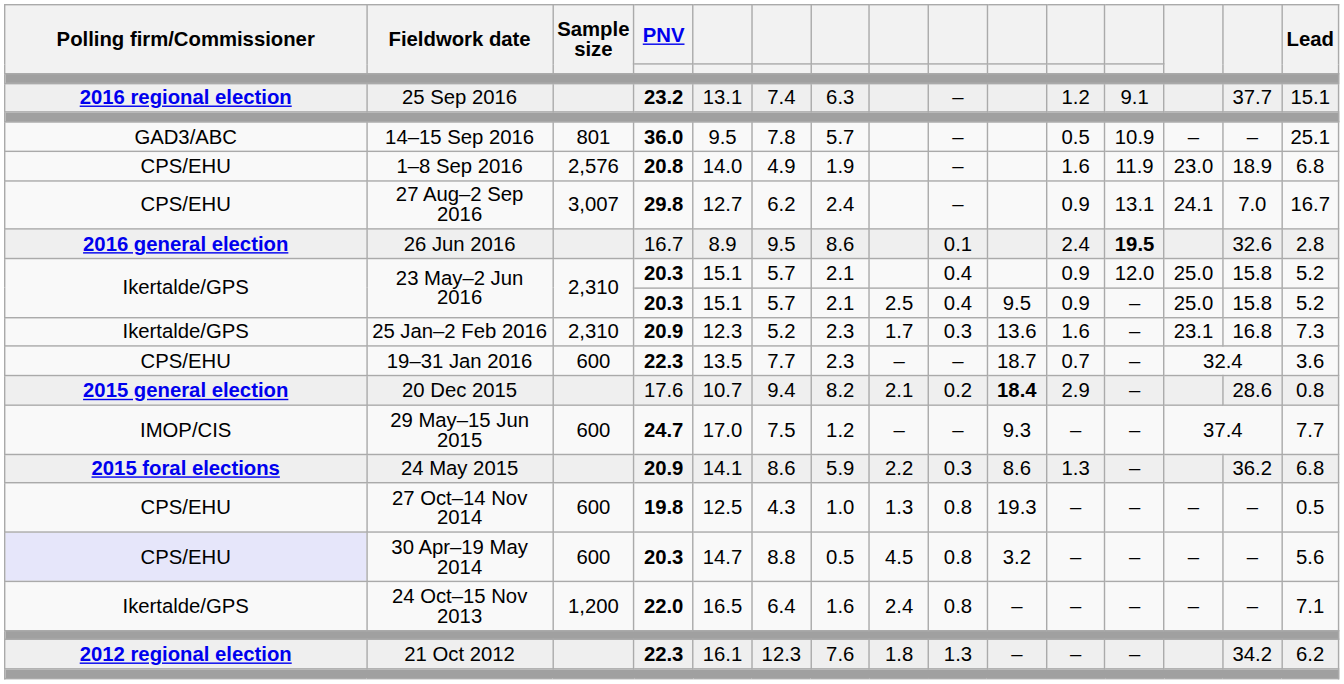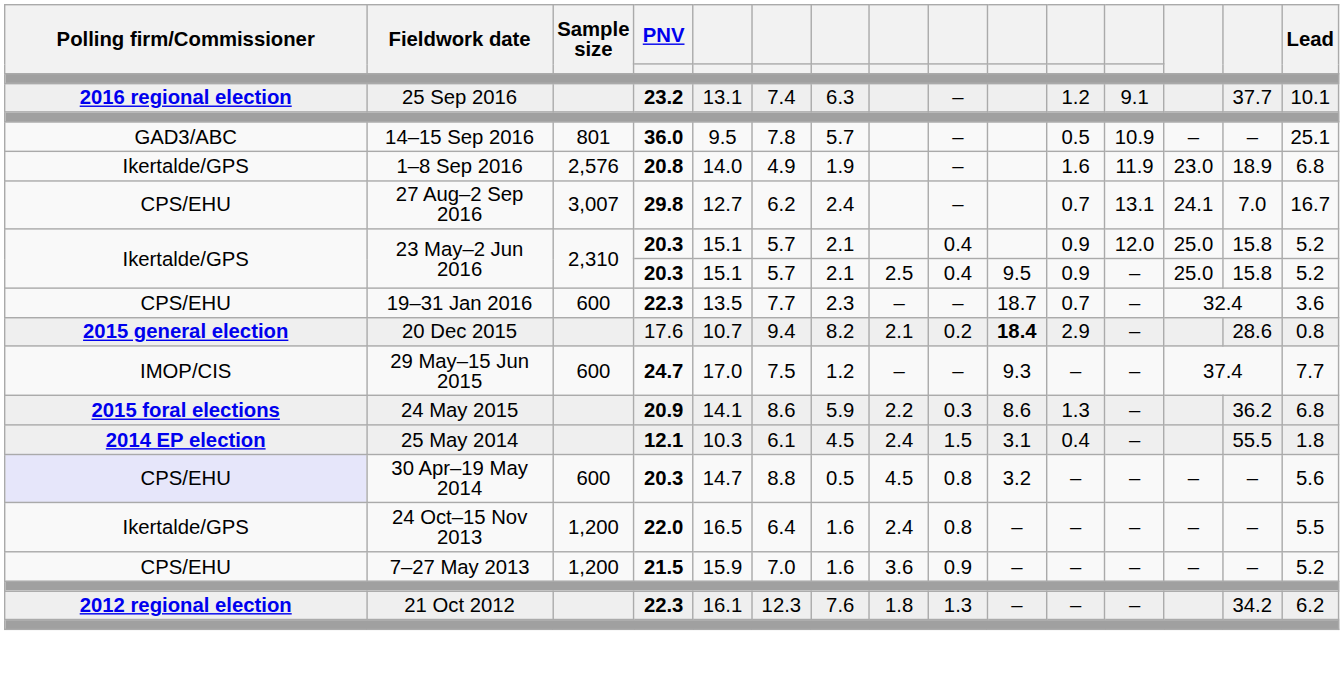(1310, 98) 15.1 -> (1310, 98) 10.1
(186, 166) CPS/EHU -> (186, 166) Ikertalde/GPS
(1076, 205) 0.9 -> (1076, 205) 0.7
- row: (460, 244)
- row: (460, 332)
- row: (460, 508)
+ row: (460, 440)
(1310, 606) 7.1 -> (1310, 528) 5.5
+ row: (460, 567)
